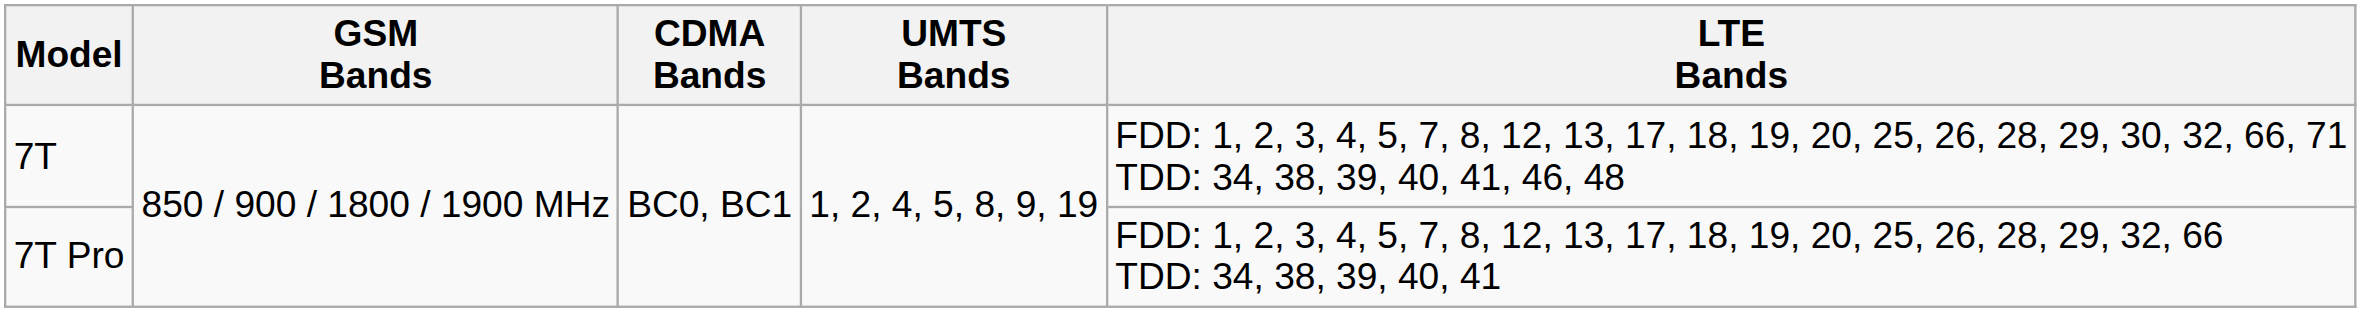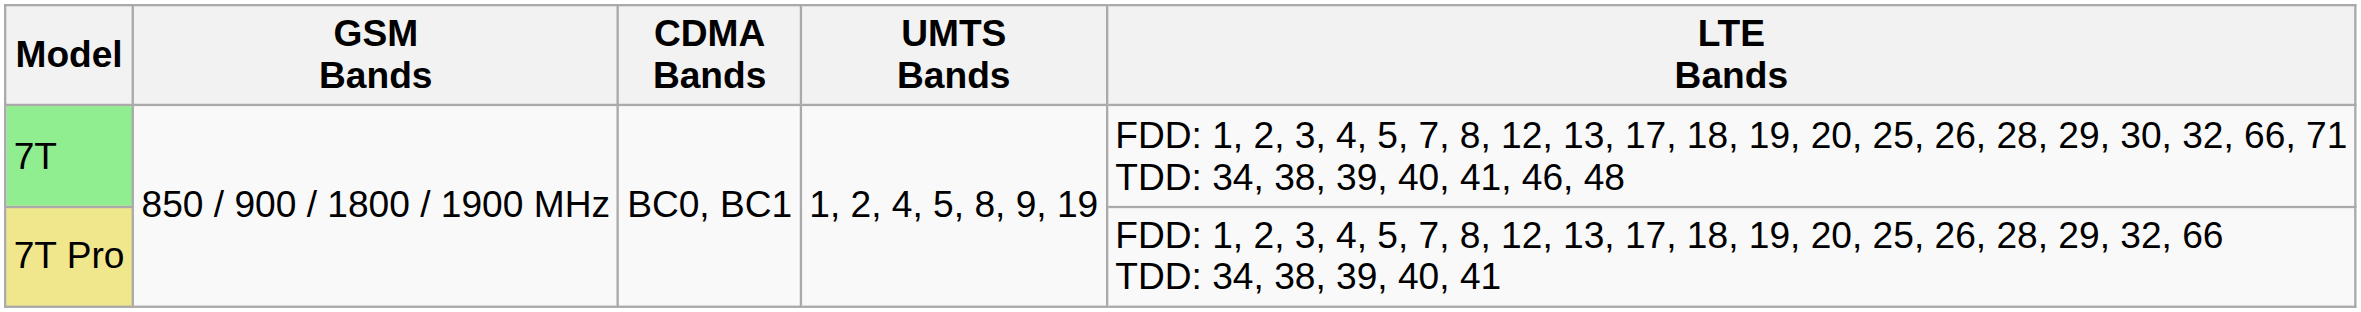(35, 155) no background -> (35, 155) lightgreen background
(69, 256) no background -> (69, 256) khaki background
